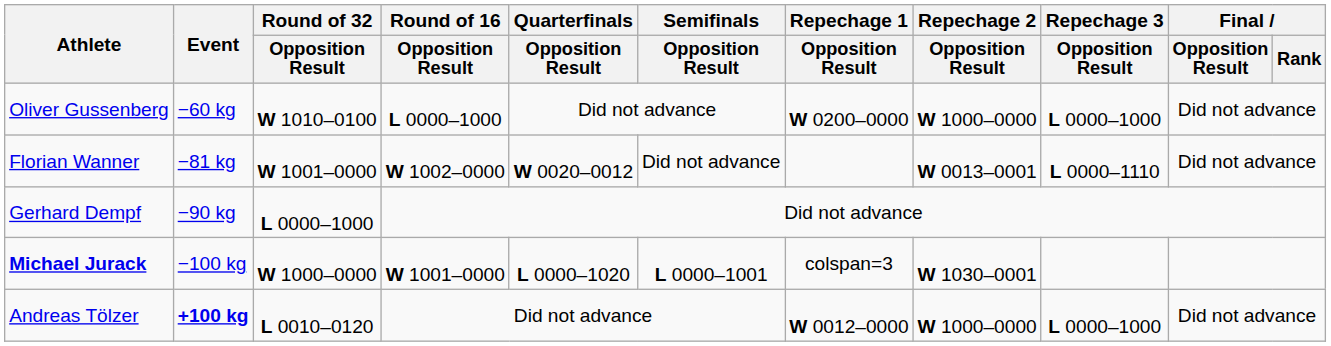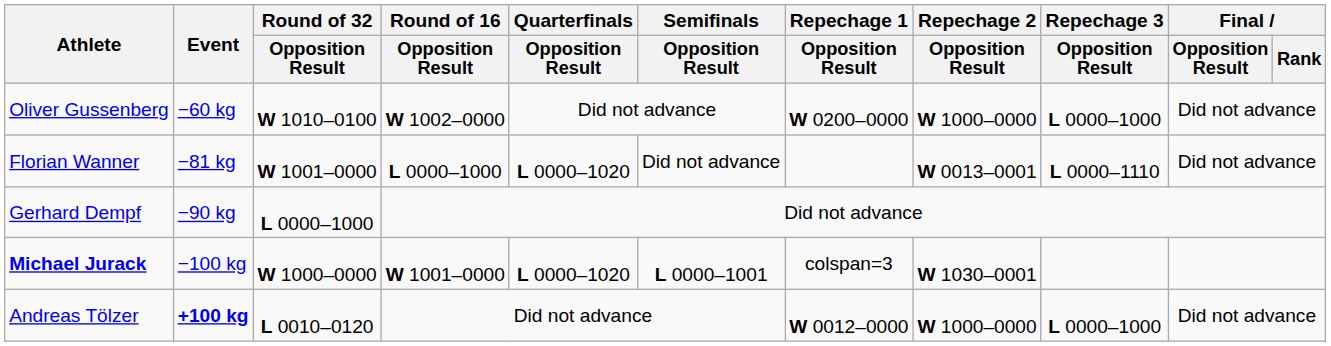(445, 120) L 0000–1000 -> (445, 120) W 1002–0000
(445, 172) W 1002–0000 -> (445, 172) L 0000–1000
(573, 172) W 0020–0012 -> (573, 172) L 0000–1020
